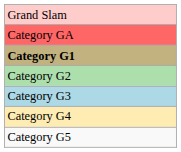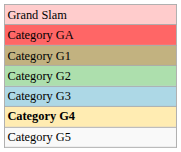(41, 55) bold -> (39, 55) normal
(39, 116) normal -> (41, 116) bold
